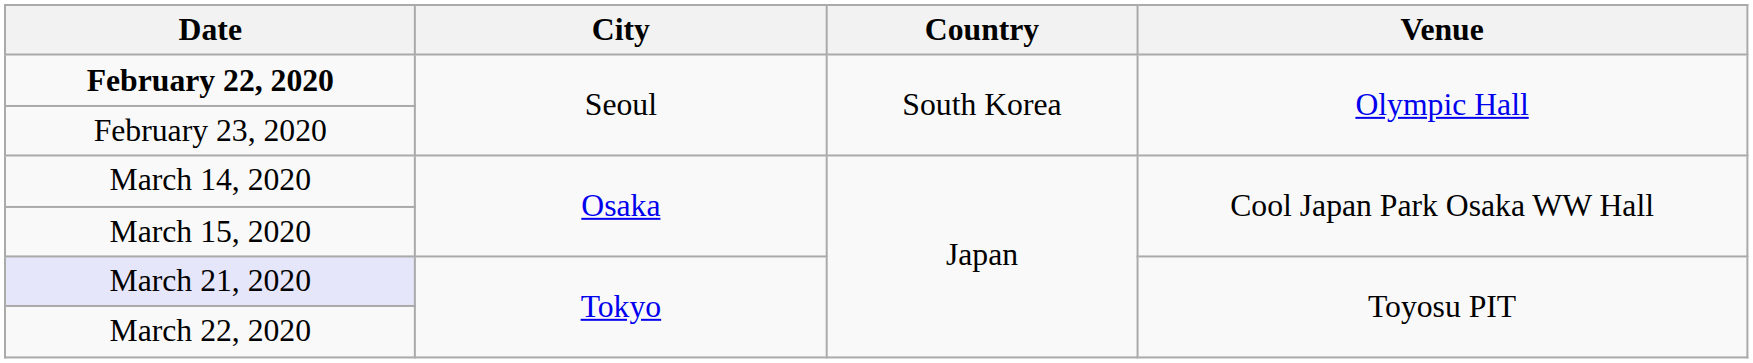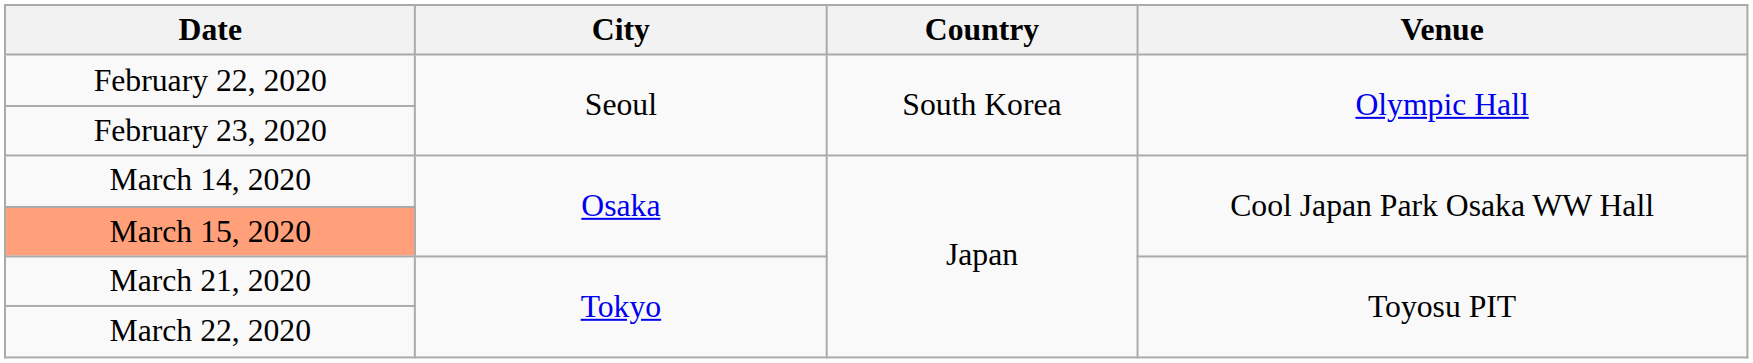(210, 79) bold -> (210, 79) normal
(210, 230) no background -> (210, 230) lightsalmon background
(210, 280) lavender background -> (210, 280) no background
